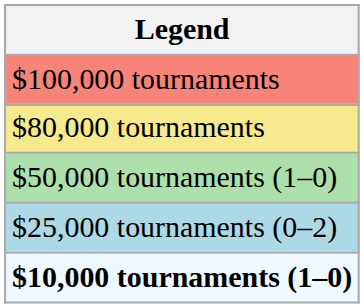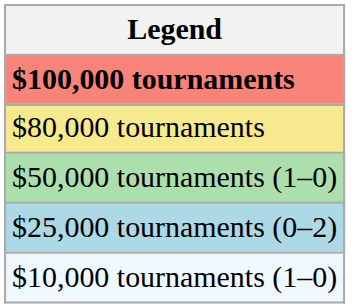(146, 78) normal -> (153, 78) bold
(182, 276) bold -> (175, 276) normal
